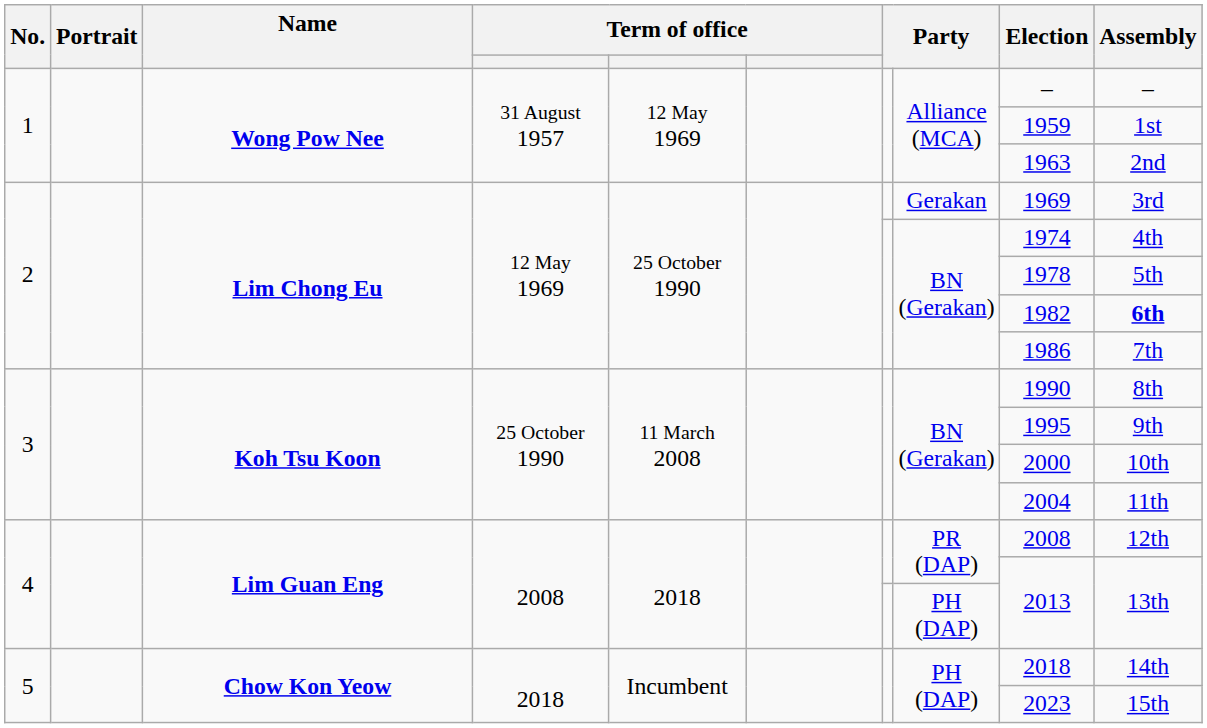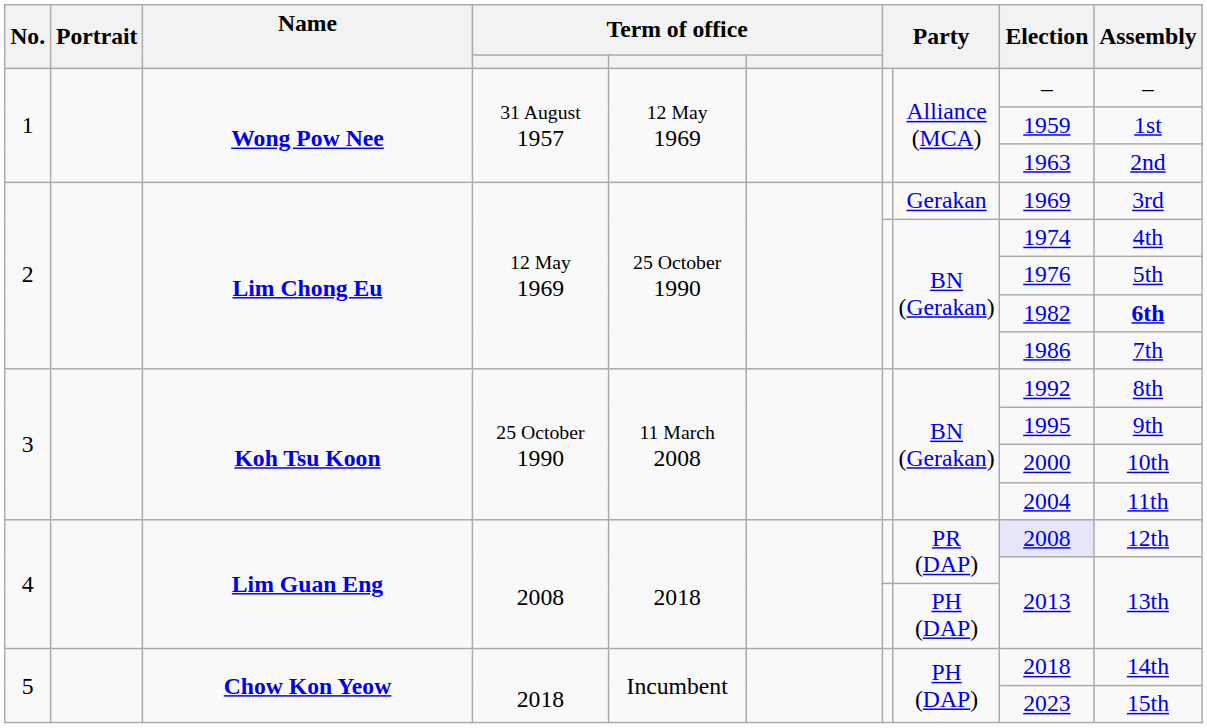(1047, 275) 1978 -> (1047, 275) 1976
(1047, 387) 1990 -> (1047, 387) 1992
(1047, 538) no background -> (1047, 538) lavender background
